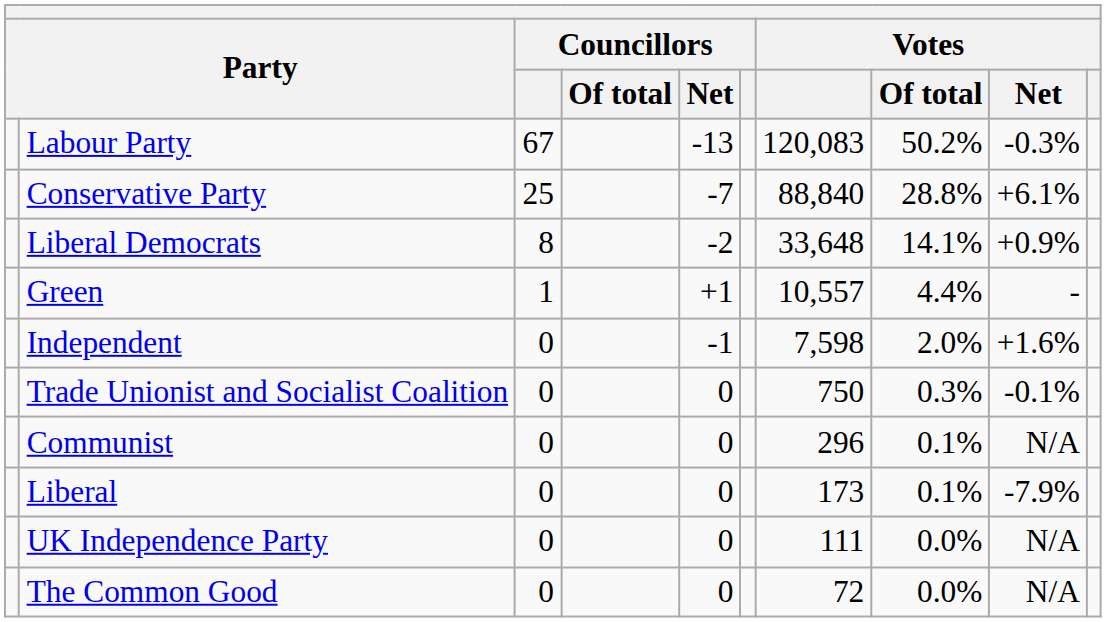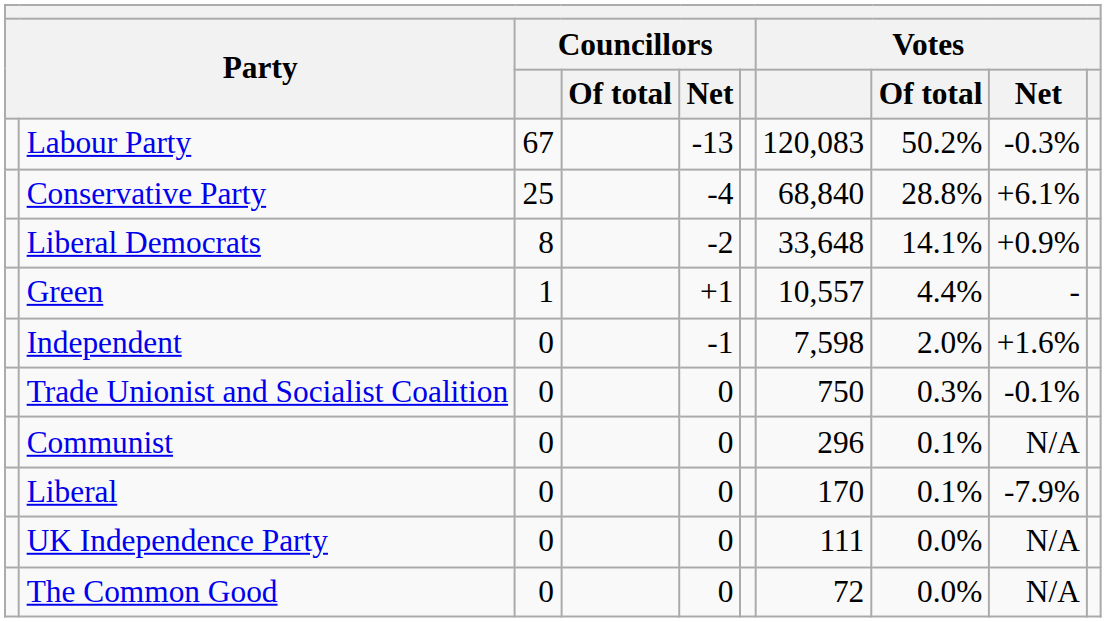(720, 193) -7 -> (720, 193) -4
(821, 193) 88,840 -> (821, 193) 68,840
(841, 491) 173 -> (841, 491) 170
